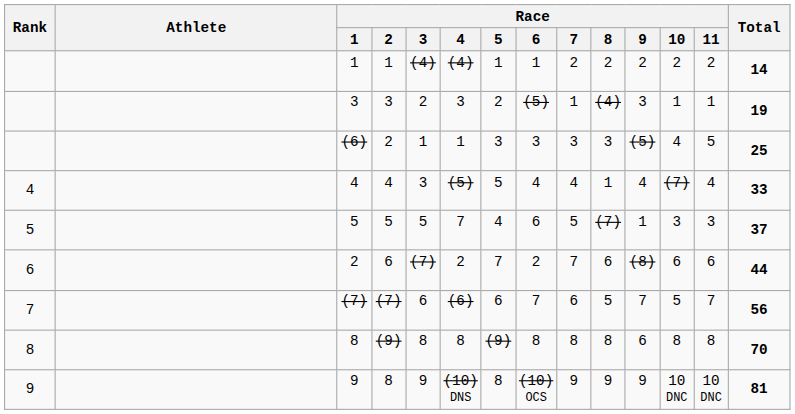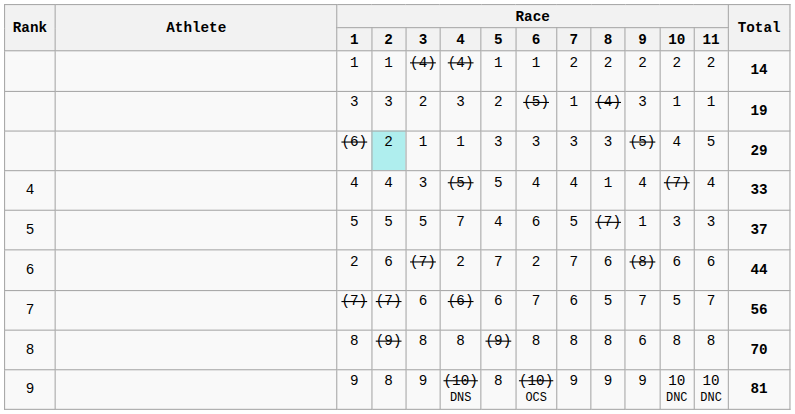(389, 151) no background -> (389, 151) paleturquoise background
(759, 151) 25 -> (759, 151) 29
